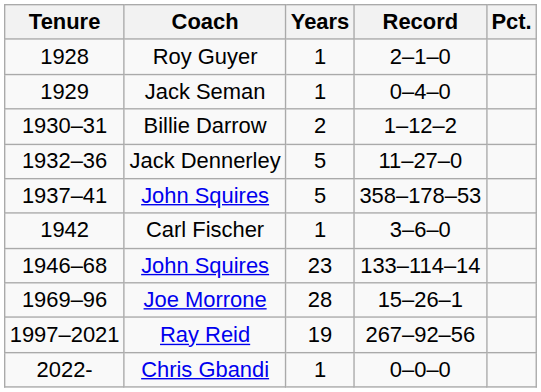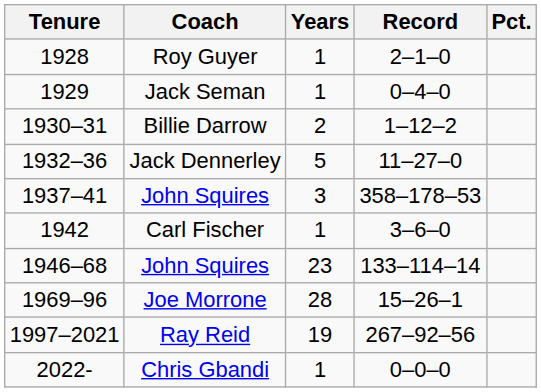(320, 195) 5 -> (320, 195) 3
